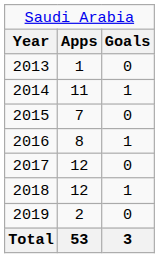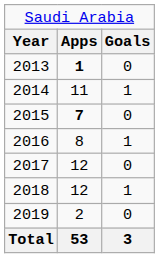(79, 67) normal -> (79, 67) bold
(79, 116) normal -> (79, 116) bold
